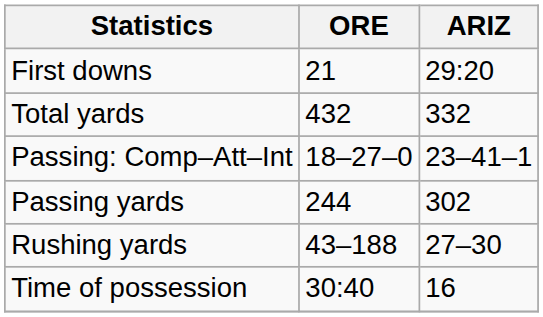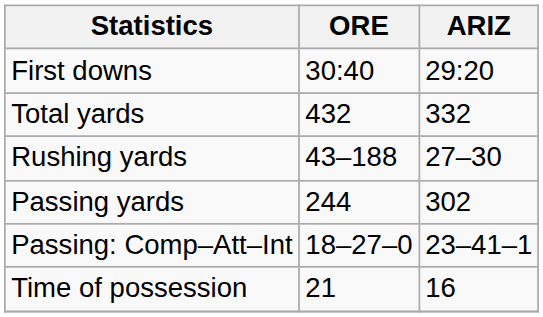(321, 70) 21 -> (340, 70) 30:40
rows swapped: (99, 245) <-> (152, 157)
(340, 288) 30:40 -> (321, 288) 21
